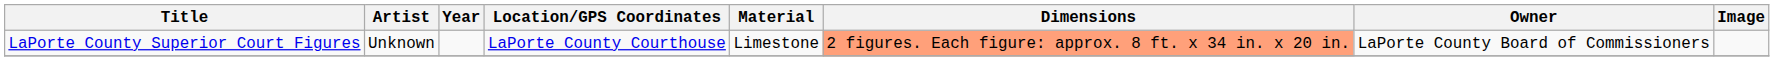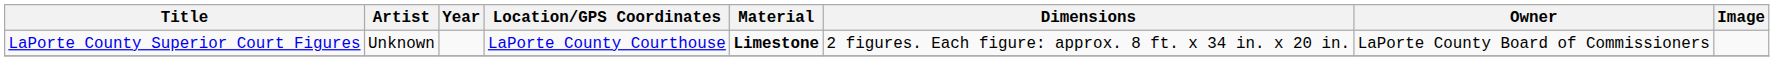(776, 43) normal -> (776, 43) bold
(1088, 43) lightsalmon background -> (1088, 43) no background
